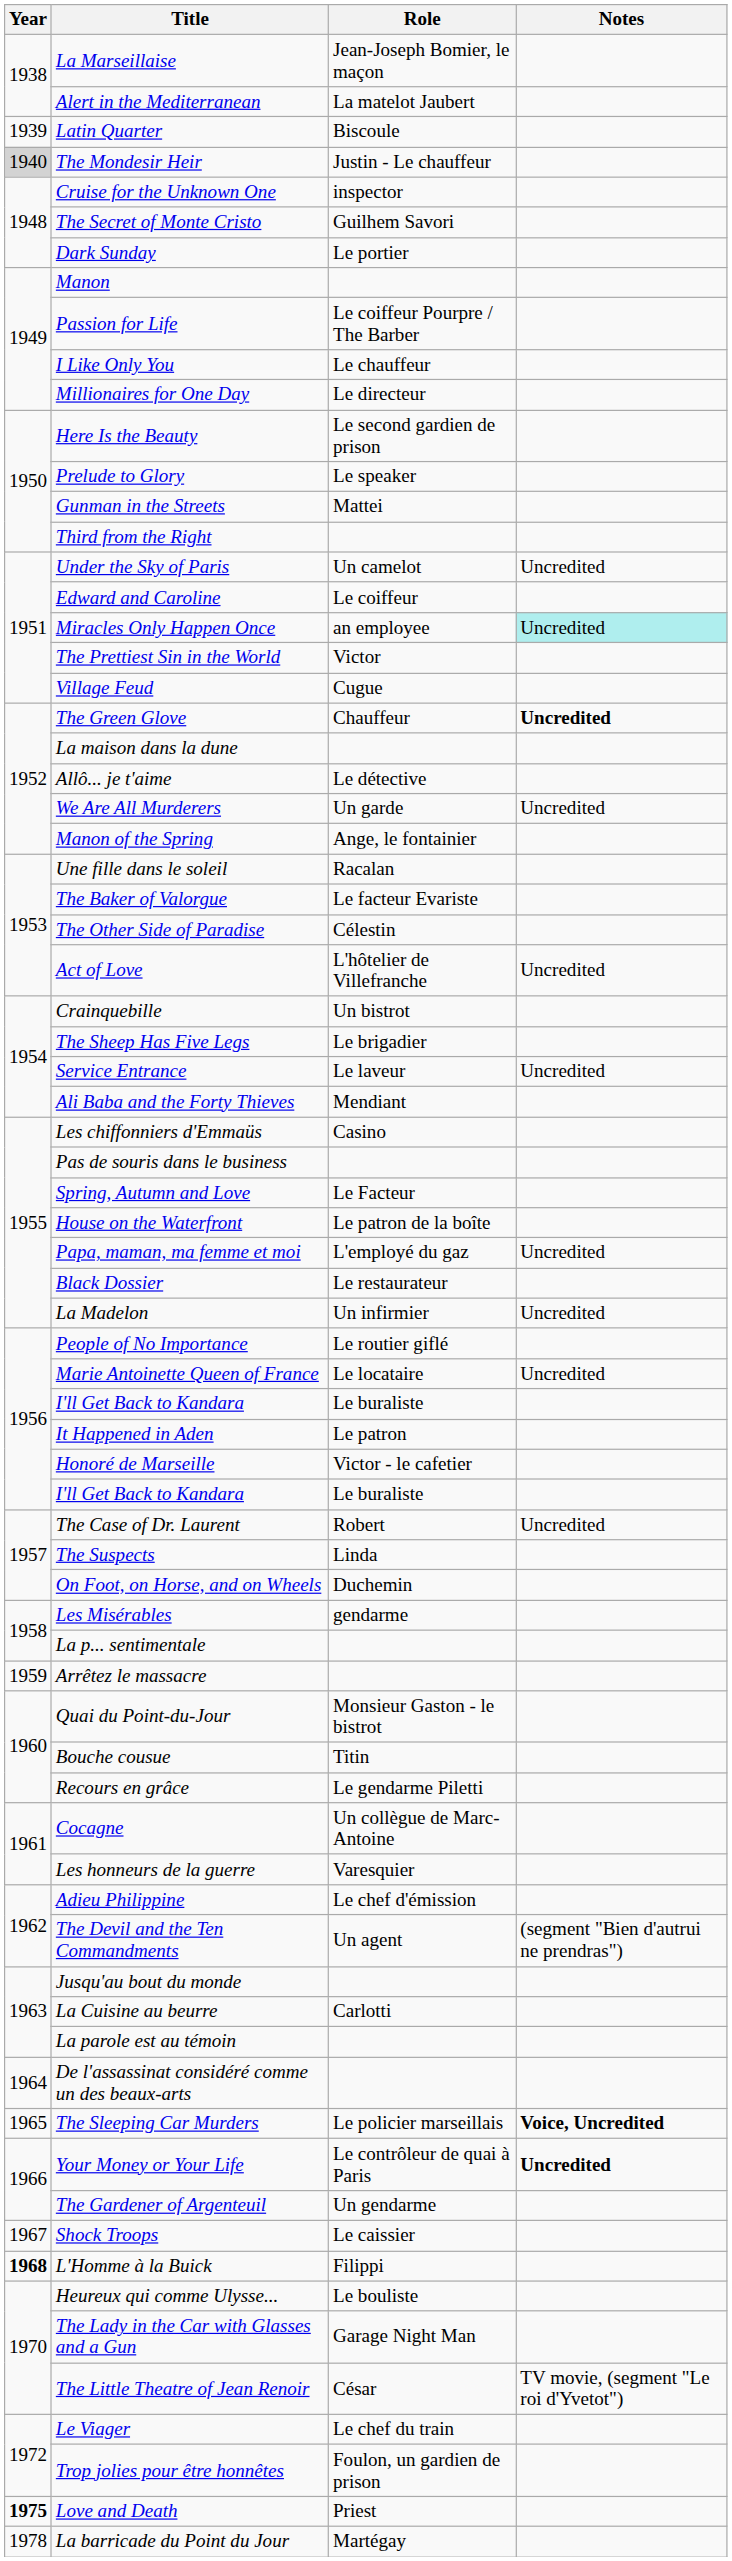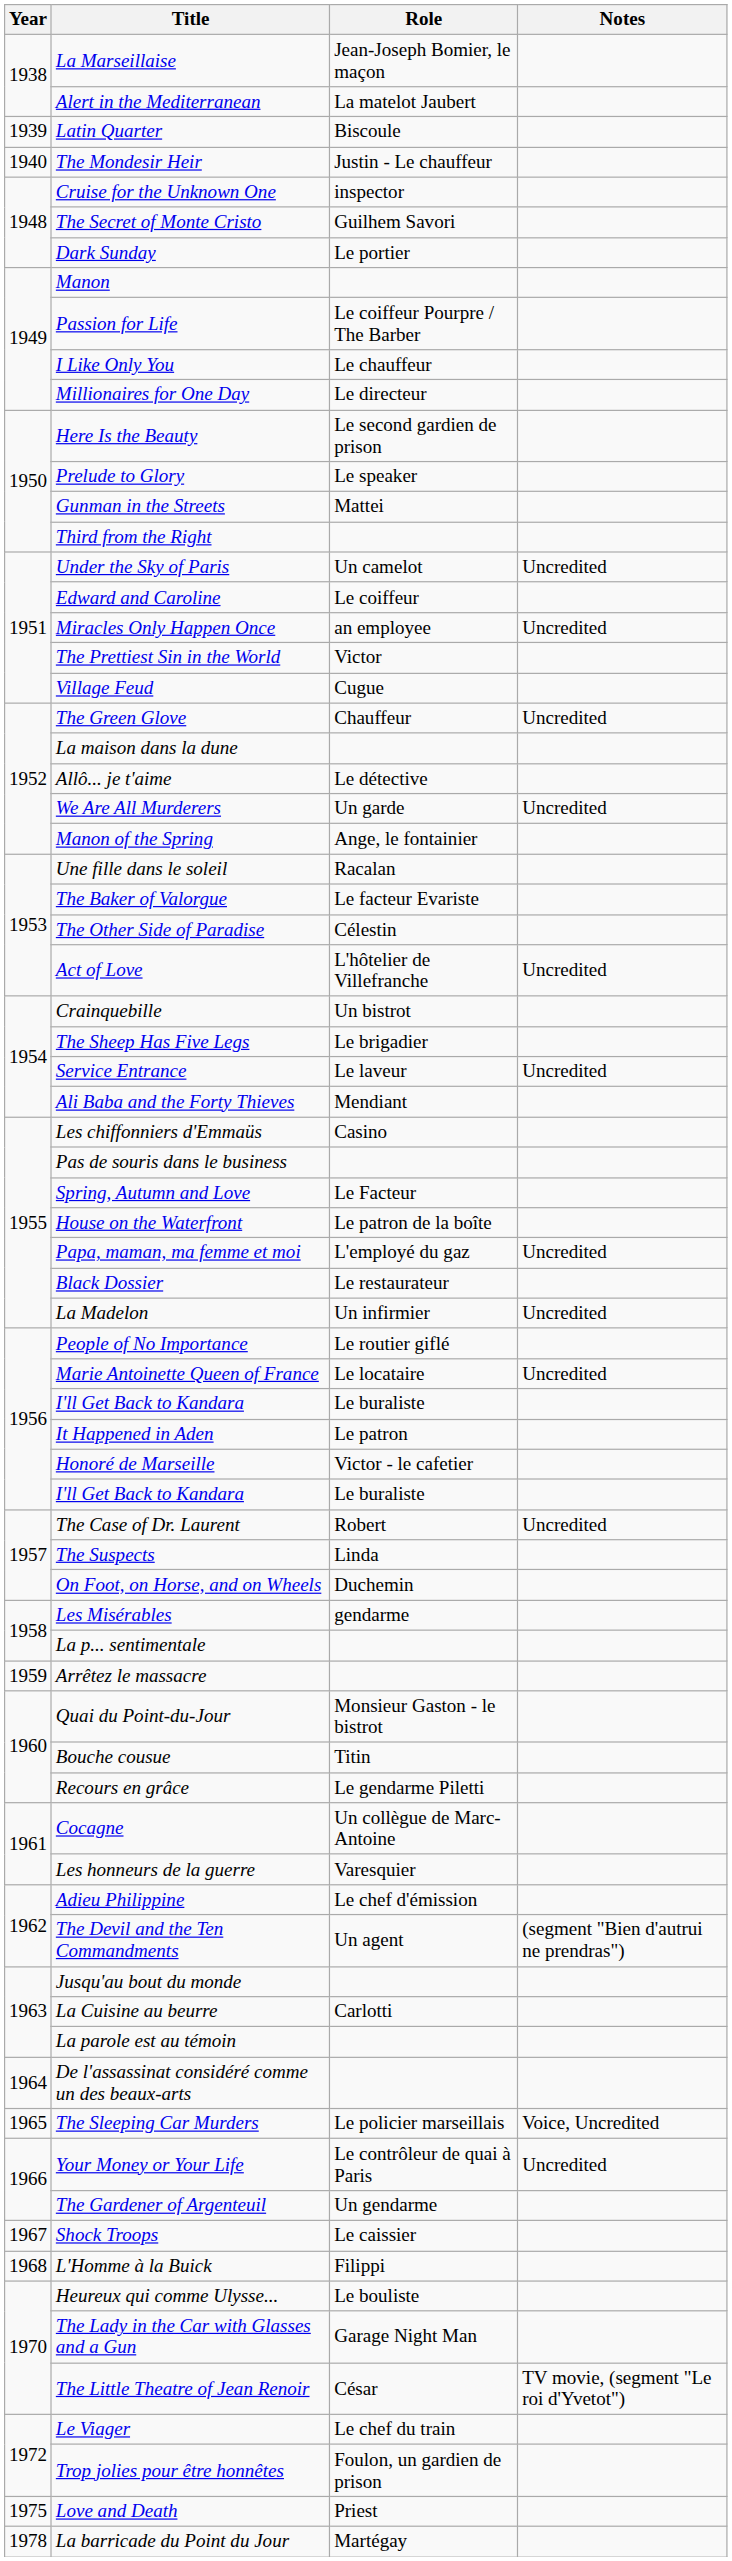(28, 161) lightgrey background -> (28, 161) no background
(563, 627) paleturquoise background -> (564, 627) no background
(566, 717) bold -> (564, 717) normal
(592, 2123) bold -> (591, 2123) normal
(566, 2164) bold -> (564, 2164) normal
(28, 2265) bold -> (28, 2265) normal
(28, 2511) bold -> (28, 2511) normal
